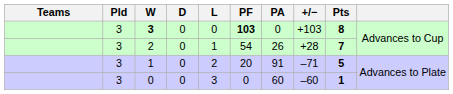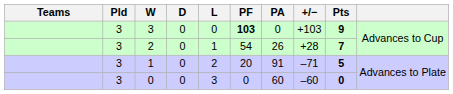(151, 30) bold -> (151, 30) normal
(341, 30) 8 -> (341, 30) 9
(341, 81) 1 -> (341, 81) 0
